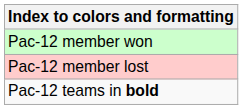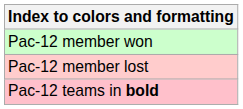(83, 91) no background -> (83, 91) pink background
